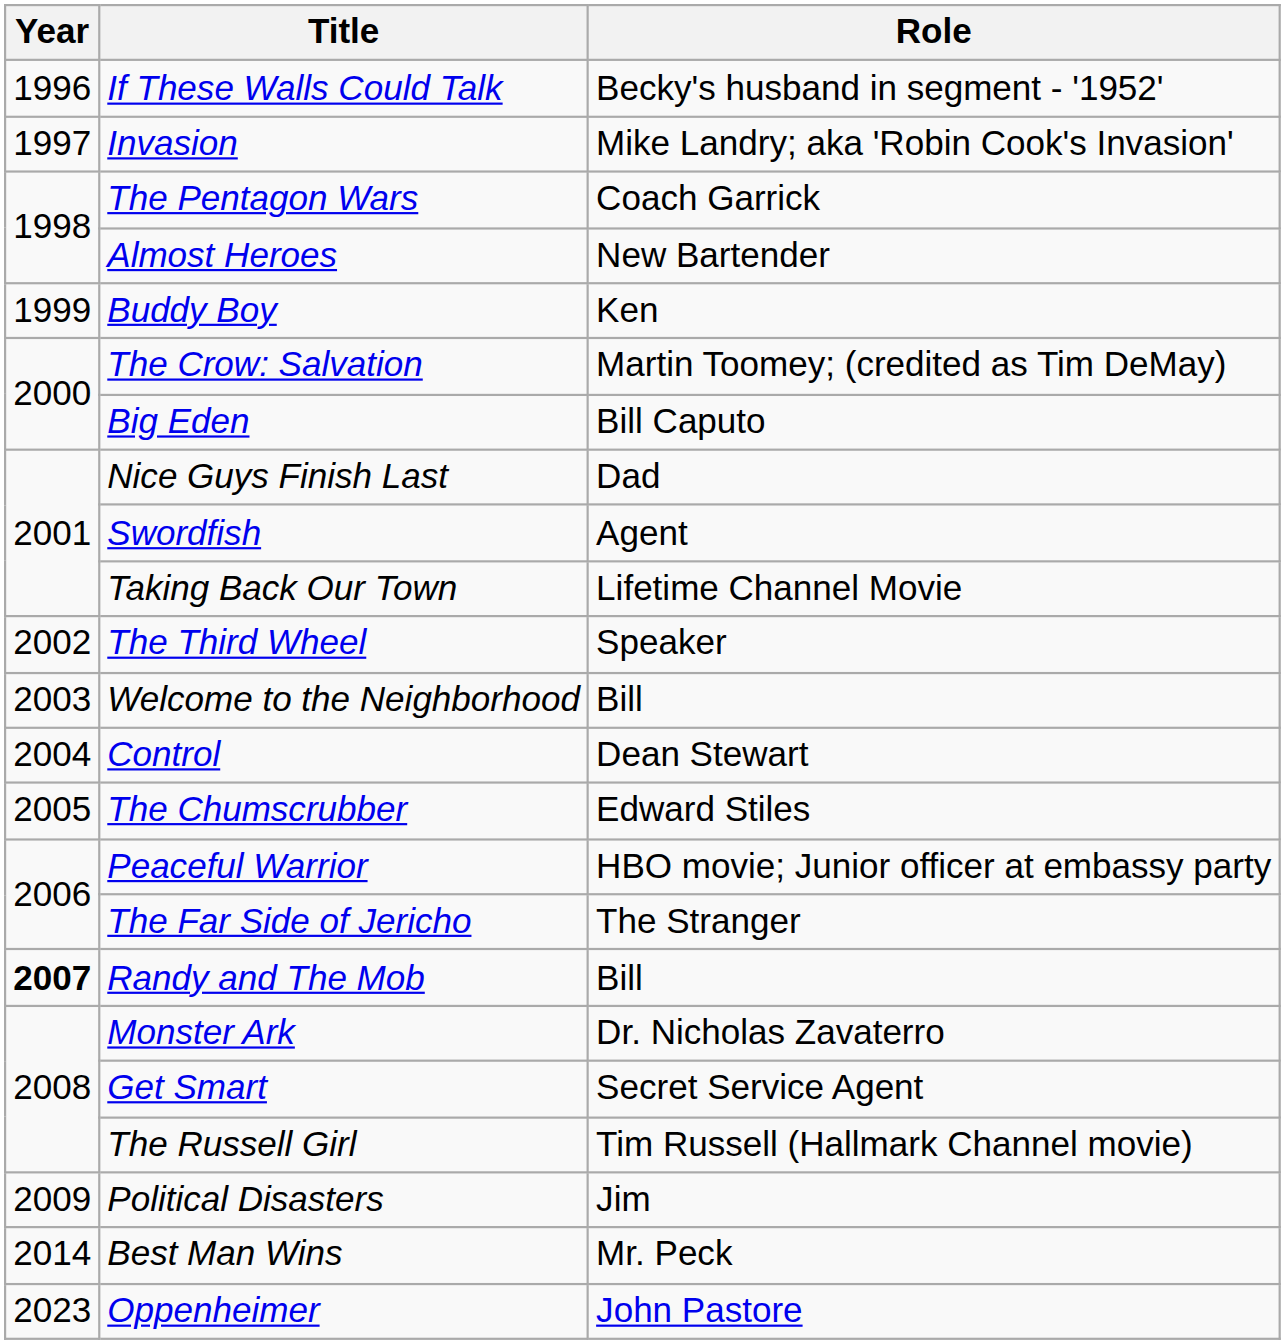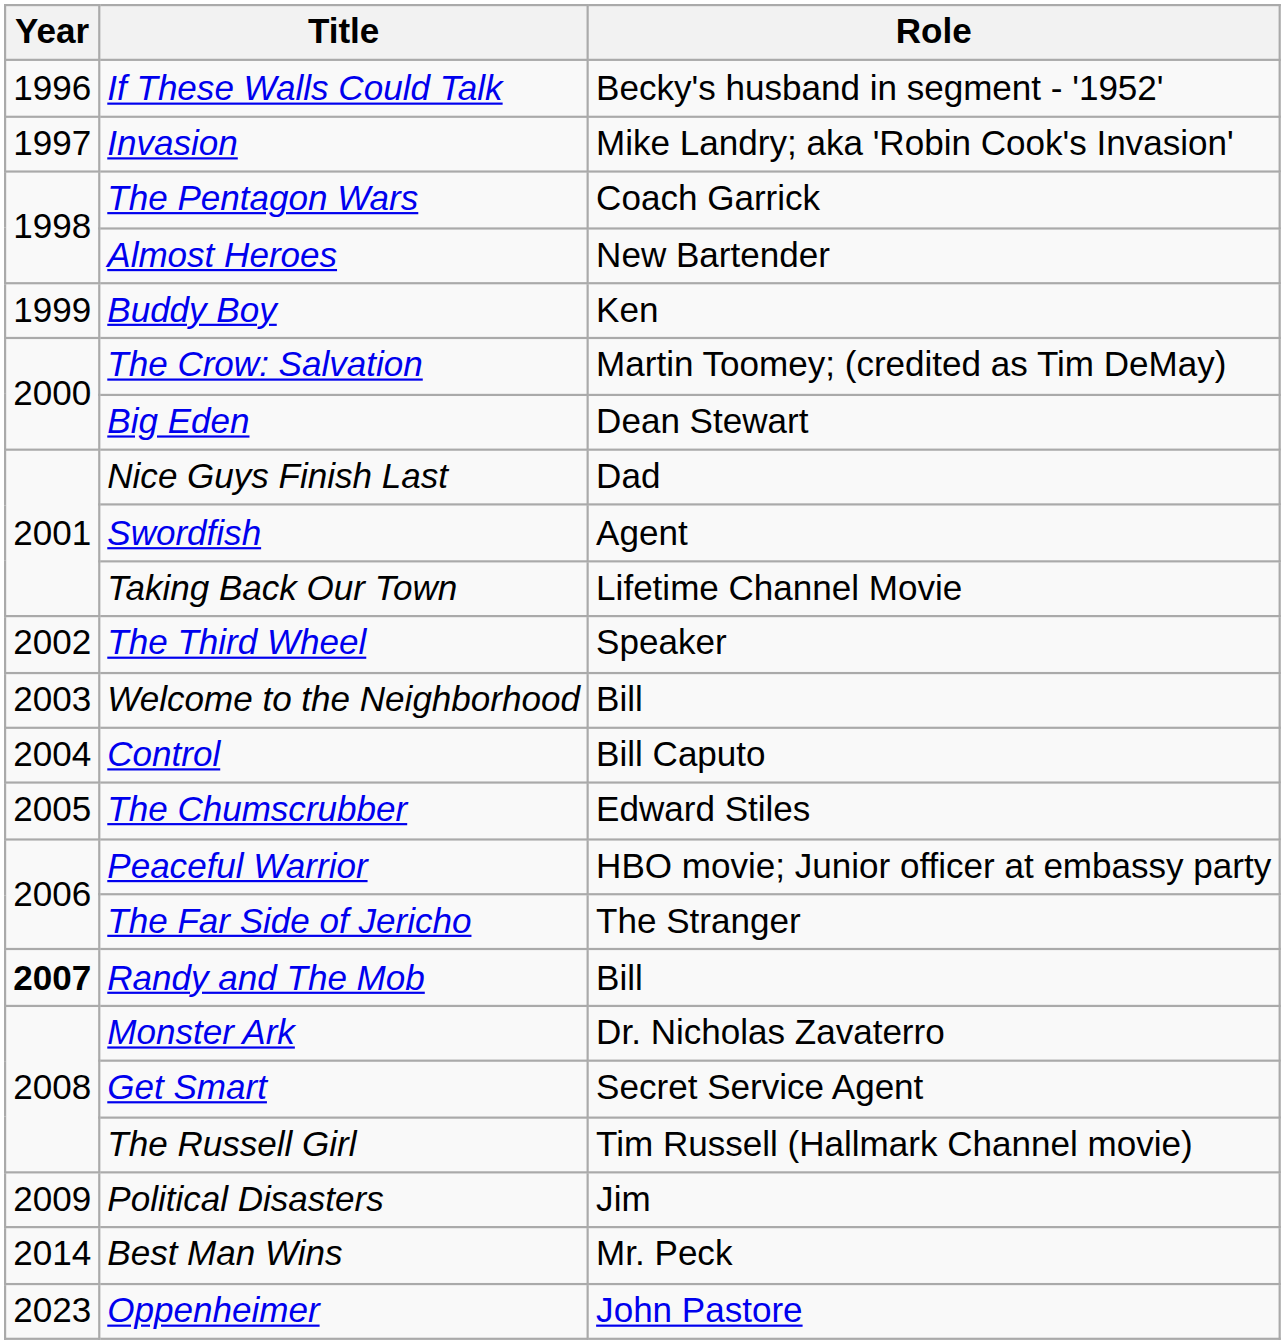(681, 421) Bill Caputo -> (702, 421) Dean Stewart
(702, 754) Dean Stewart -> (681, 754) Bill Caputo
